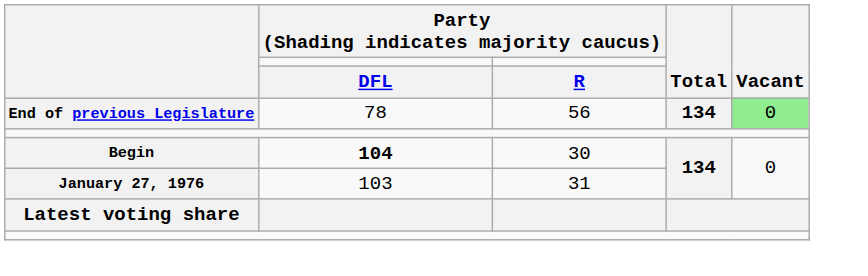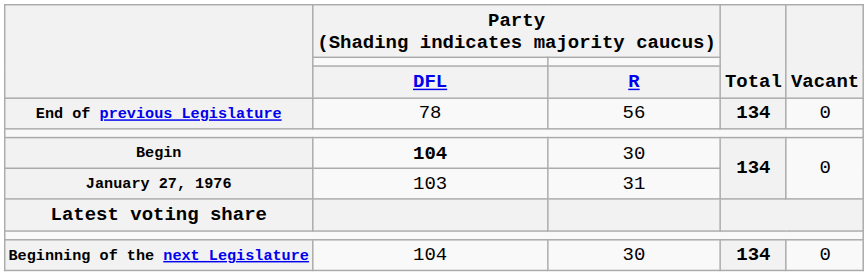(770, 113) lightgreen background -> (825, 113) no background
+ row: (159, 255)
